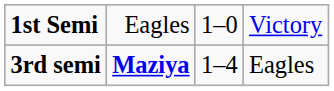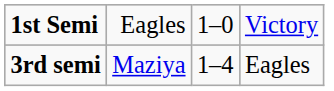(151, 65) bold -> (149, 65) normal
